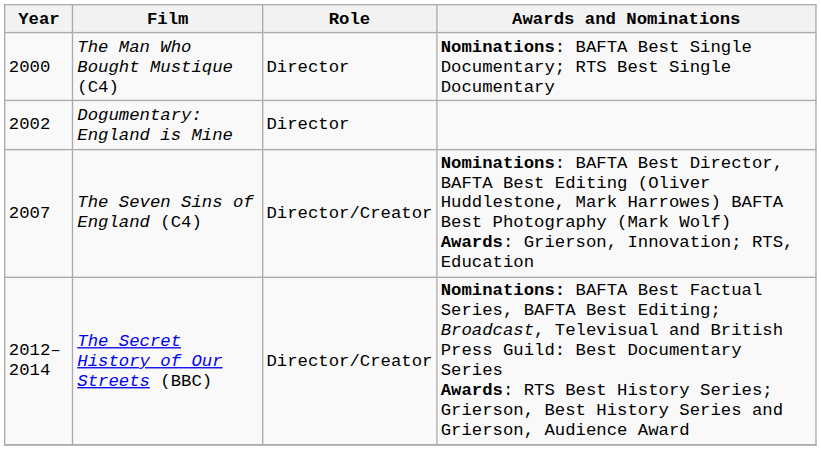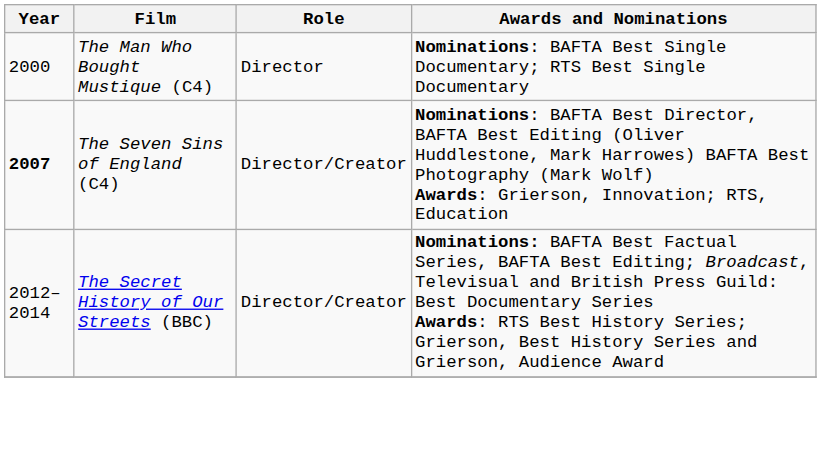- row: (155, 125)
(30, 213) normal -> (30, 165) bold
